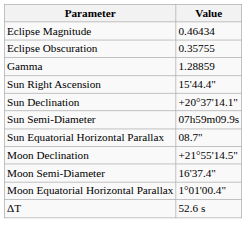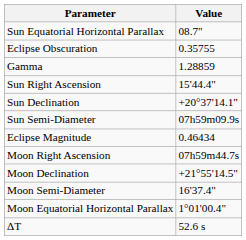rows swapped: (49, 31) <-> (85, 137)
+ row: (59, 155)
